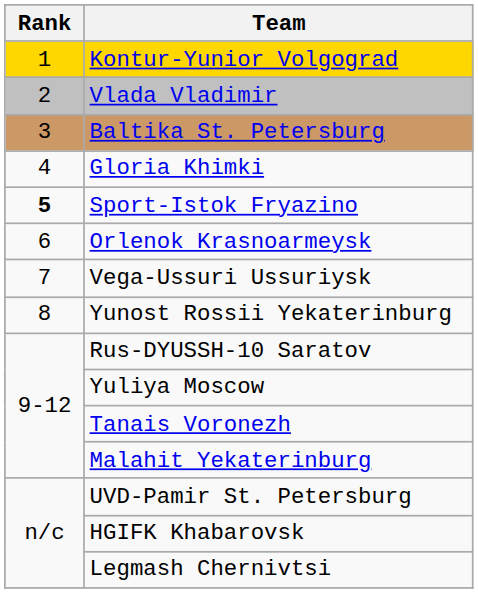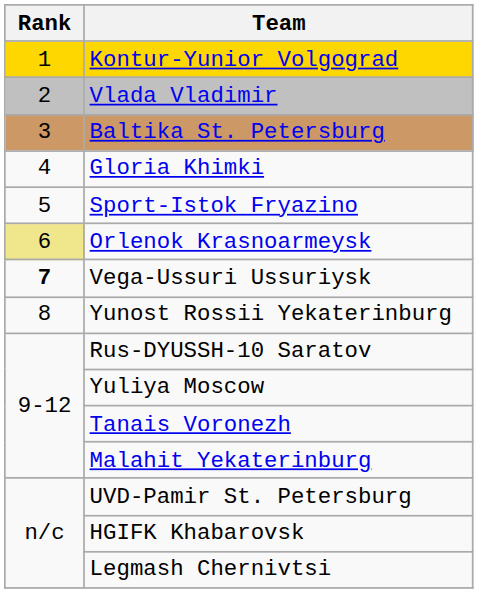(45, 205) bold -> (45, 205) normal
(45, 242) no background -> (45, 242) khaki background
(45, 278) normal -> (45, 278) bold
